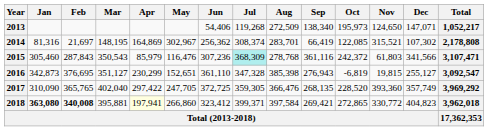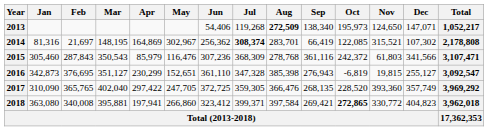(284, 27) normal -> (284, 27) bold
(250, 42) normal -> (250, 42) bold
(250, 58) paleturquoise background -> (250, 58) no background
(44, 103) bold -> (44, 103) normal
(78, 103) bold -> (78, 103) normal
(147, 103) lightyellow background -> (147, 103) no background
(353, 103) normal -> (353, 103) bold
